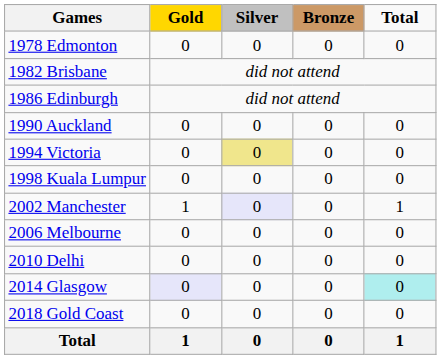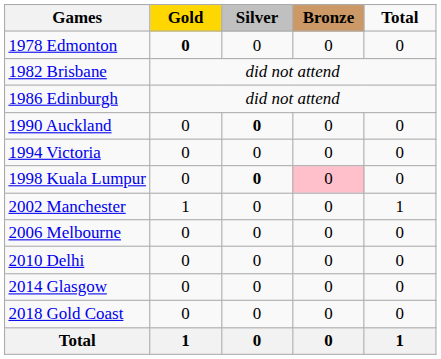(186, 44) normal -> (186, 44) bold
(257, 125) normal -> (257, 125) bold
(257, 152) khaki background -> (257, 152) no background
(257, 179) normal -> (257, 179) bold
(328, 179) no background -> (328, 179) pink background
(257, 206) lavender background -> (257, 206) no background
(186, 286) lavender background -> (186, 286) no background
(400, 286) paleturquoise background -> (400, 286) no background
